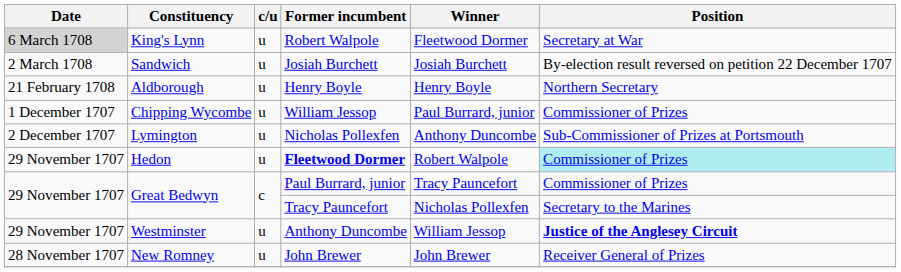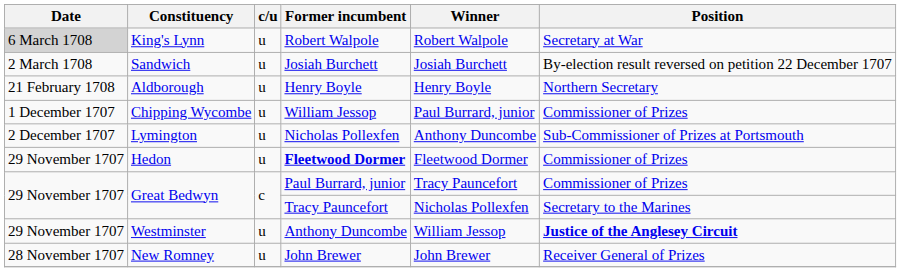(471, 40) Fleetwood Dormer -> (461, 40) Robert Walpole
(461, 159) Robert Walpole -> (471, 159) Fleetwood Dormer
(615, 159) paleturquoise background -> (615, 159) no background
